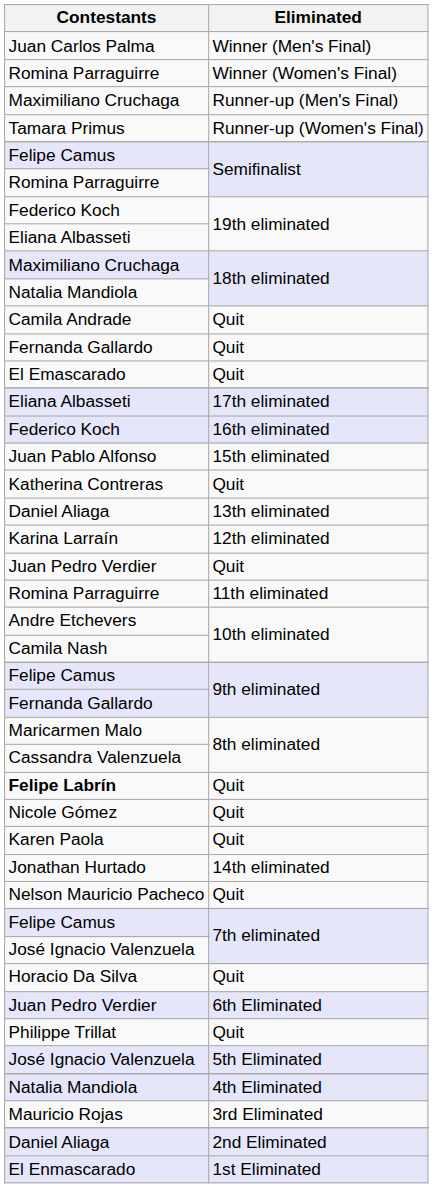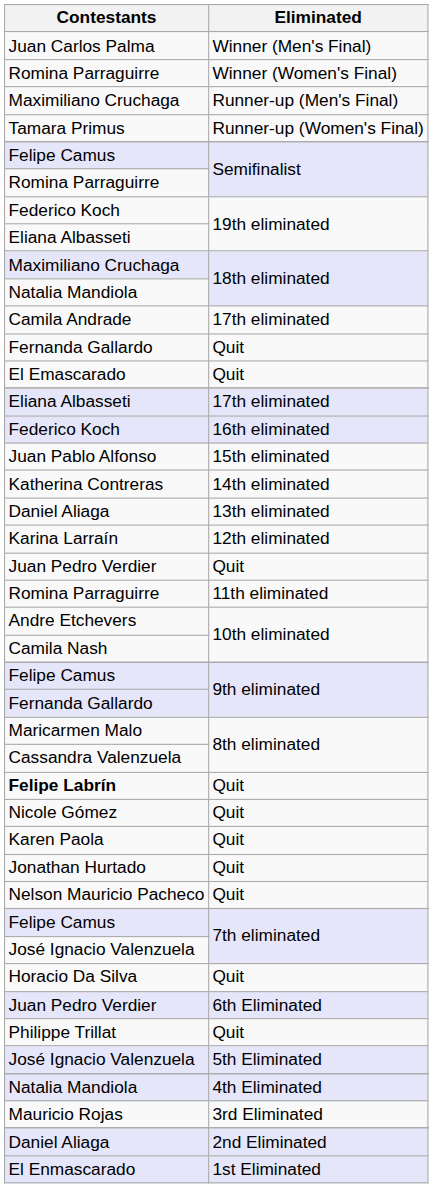(228, 319) Quit -> (271, 319) 17th eliminated
(228, 484) Quit -> (271, 484) 14th eliminated
(271, 867) 14th eliminated -> (228, 867) Quit
